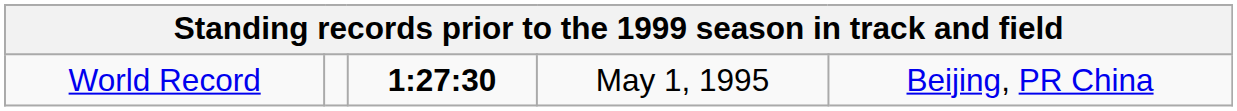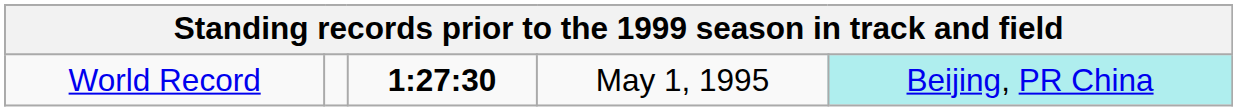(1030, 79) no background -> (1030, 79) paleturquoise background
